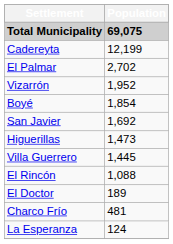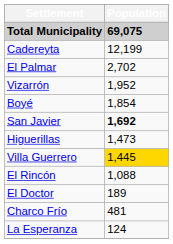(122, 121) normal -> (122, 121) bold
(122, 157) no background -> (122, 157) gold background
